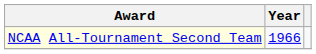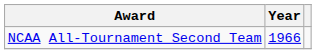(135, 38) lightyellow background -> (135, 38) no background
